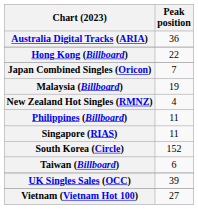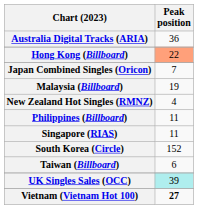(174, 54) no background -> (174, 54) lightsalmon background
(174, 180) no background -> (174, 180) paleturquoise background
(174, 196) normal -> (174, 196) bold
